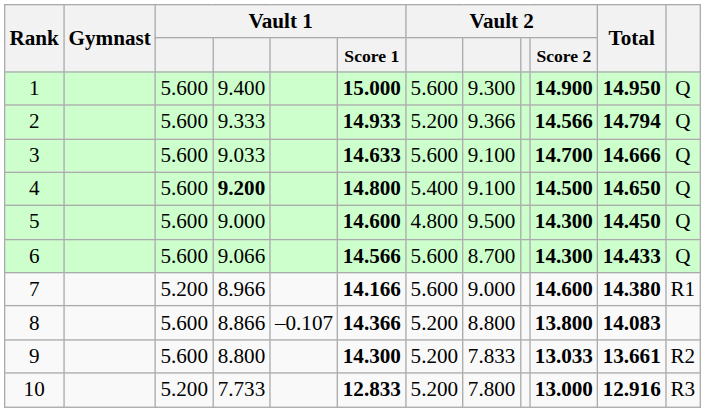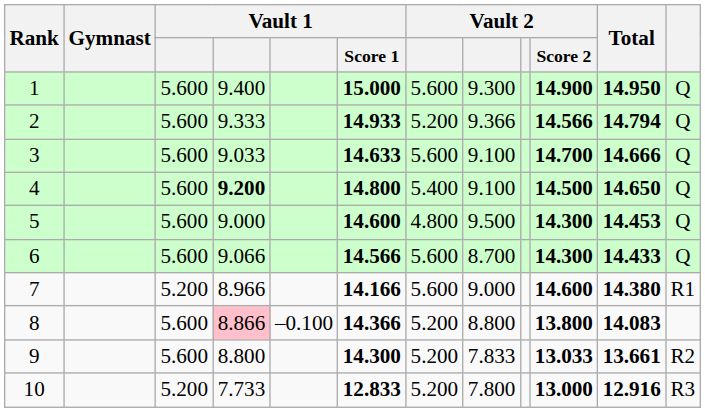(632, 222) 14.450 -> (632, 222) 14.453
(241, 322) no background -> (241, 322) pink background
(304, 322) –0.107 -> (304, 322) –0.100
